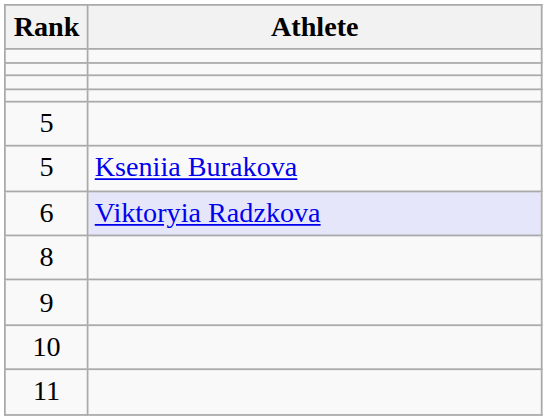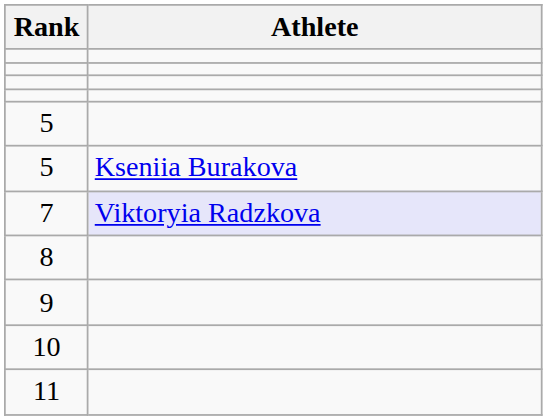(47, 212) 6 -> (47, 212) 7
